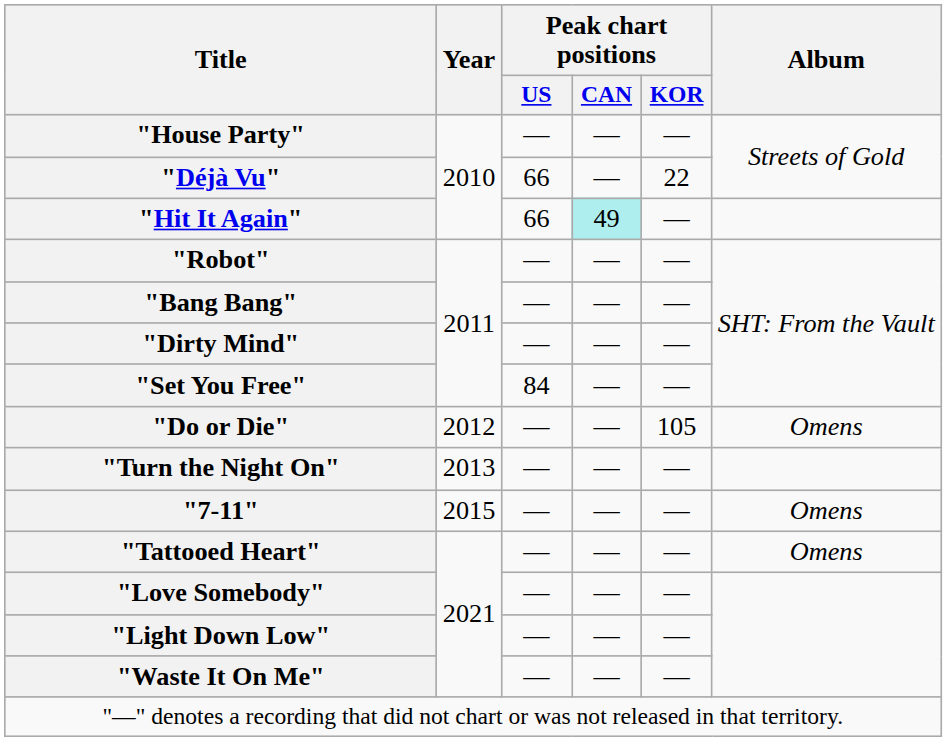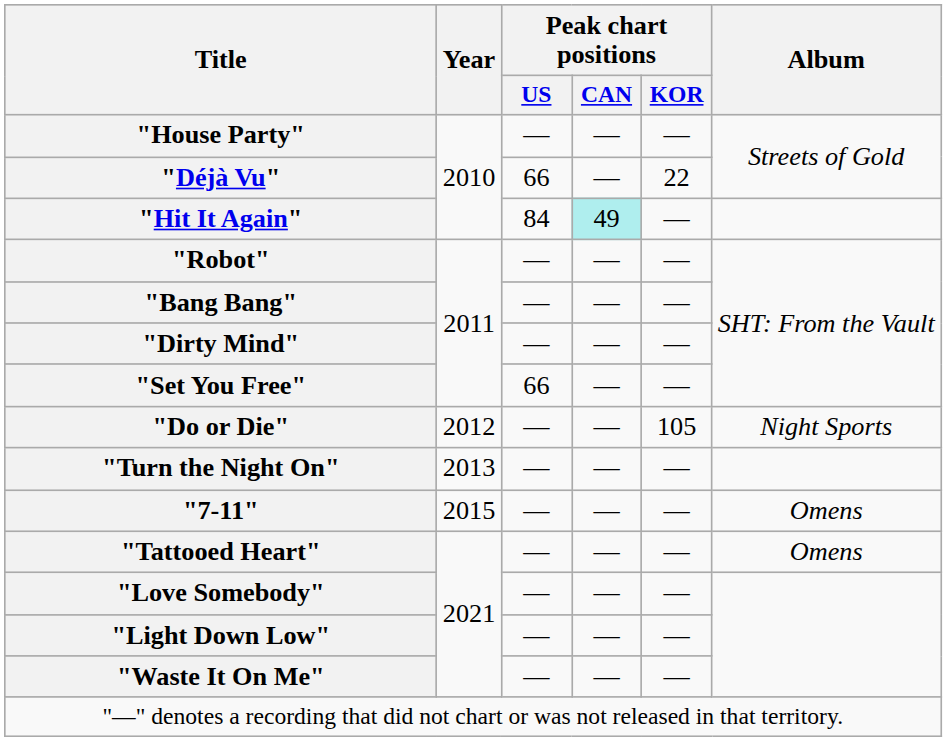(536, 218) 66 -> (536, 218) 84
(536, 385) 84 -> (536, 385) 66
(826, 426) Omens -> (826, 426) Night Sports
